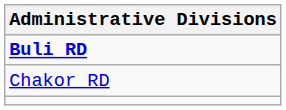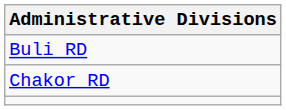(48, 50) bold -> (48, 50) normal
